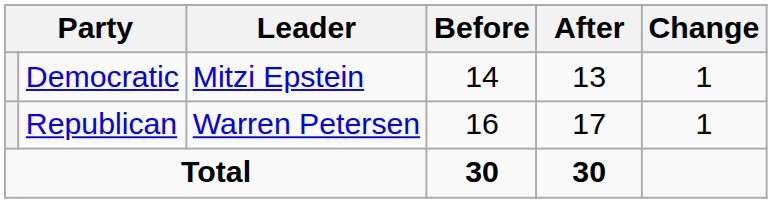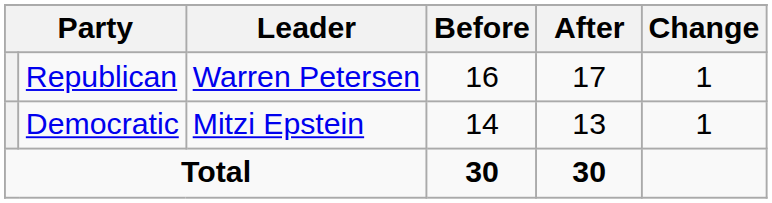rows swapped: (102, 124) <-> (102, 76)
